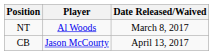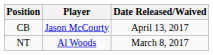rows swapped: (23, 43) <-> (23, 27)
